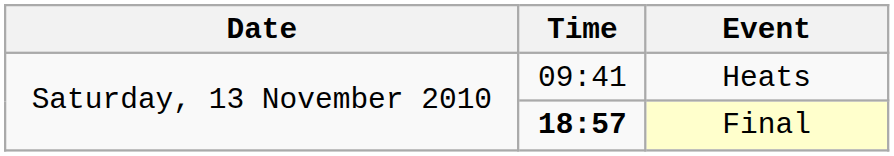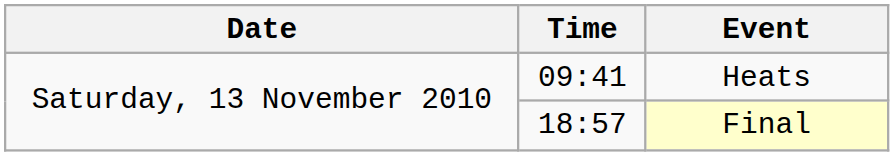(582, 125) bold -> (582, 125) normal
